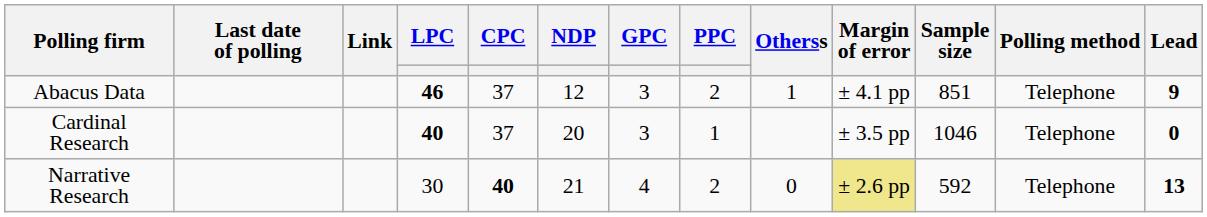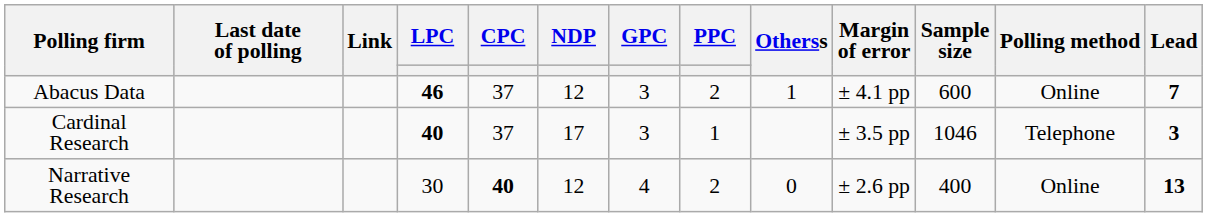(955, 91) 851 -> (955, 91) 600
(1070, 91) Telephone -> (1070, 91) Online
(1174, 91) 9 -> (1174, 91) 7
(574, 133) 20 -> (574, 133) 17
(1174, 133) 0 -> (1174, 133) 3
(574, 186) 21 -> (574, 186) 12
(874, 186) khaki background -> (874, 186) no background
(955, 186) 592 -> (955, 186) 400
(1070, 186) Telephone -> (1070, 186) Online
